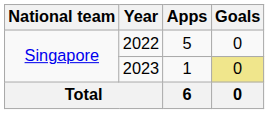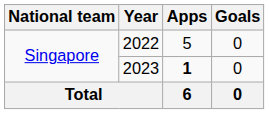(187, 69) normal -> (187, 69) bold
(238, 69) khaki background -> (238, 69) no background
